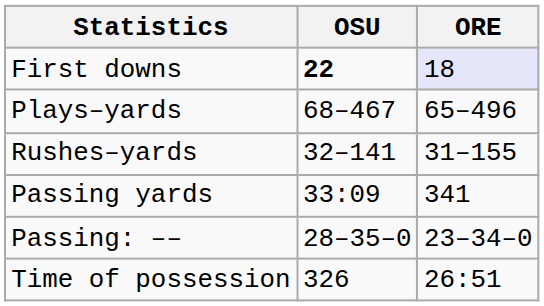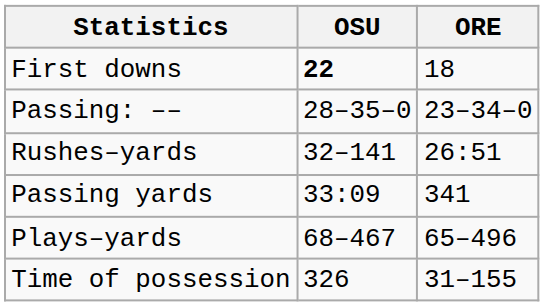(439, 69) lavender background -> (439, 69) no background
rows swapped: (97, 111) <-> (97, 238)
(470, 153) 31–155 -> (463, 153) 26:51
(463, 280) 26:51 -> (470, 280) 31–155
